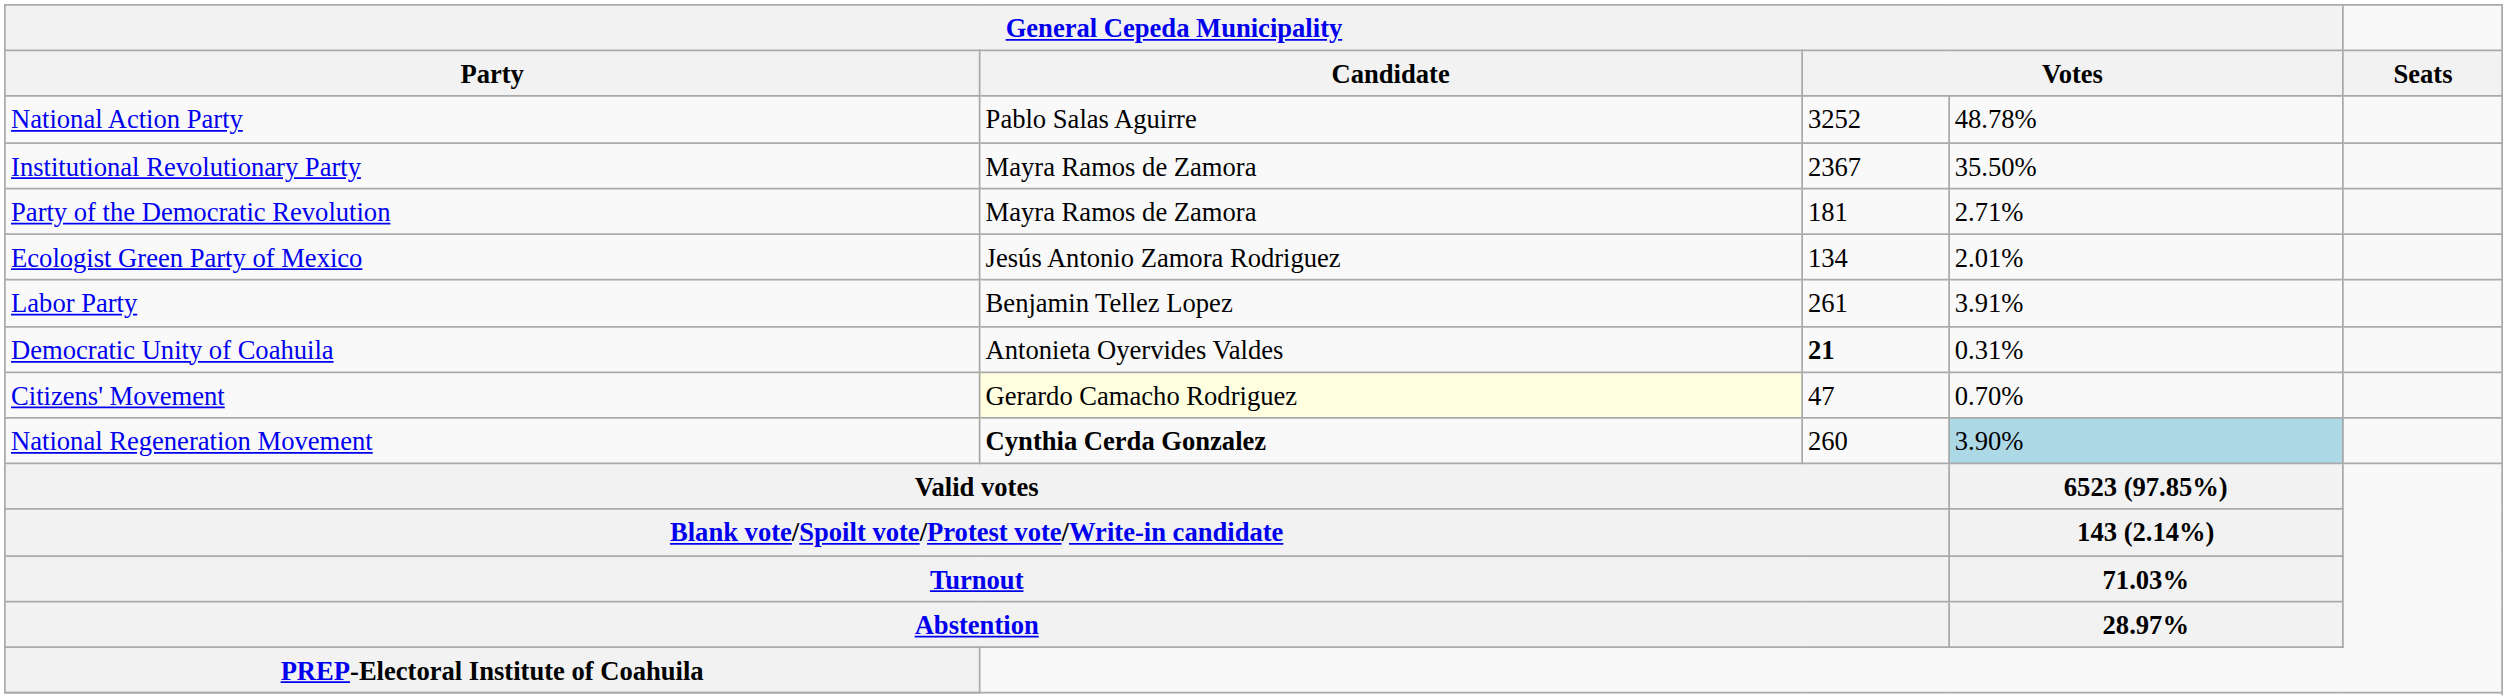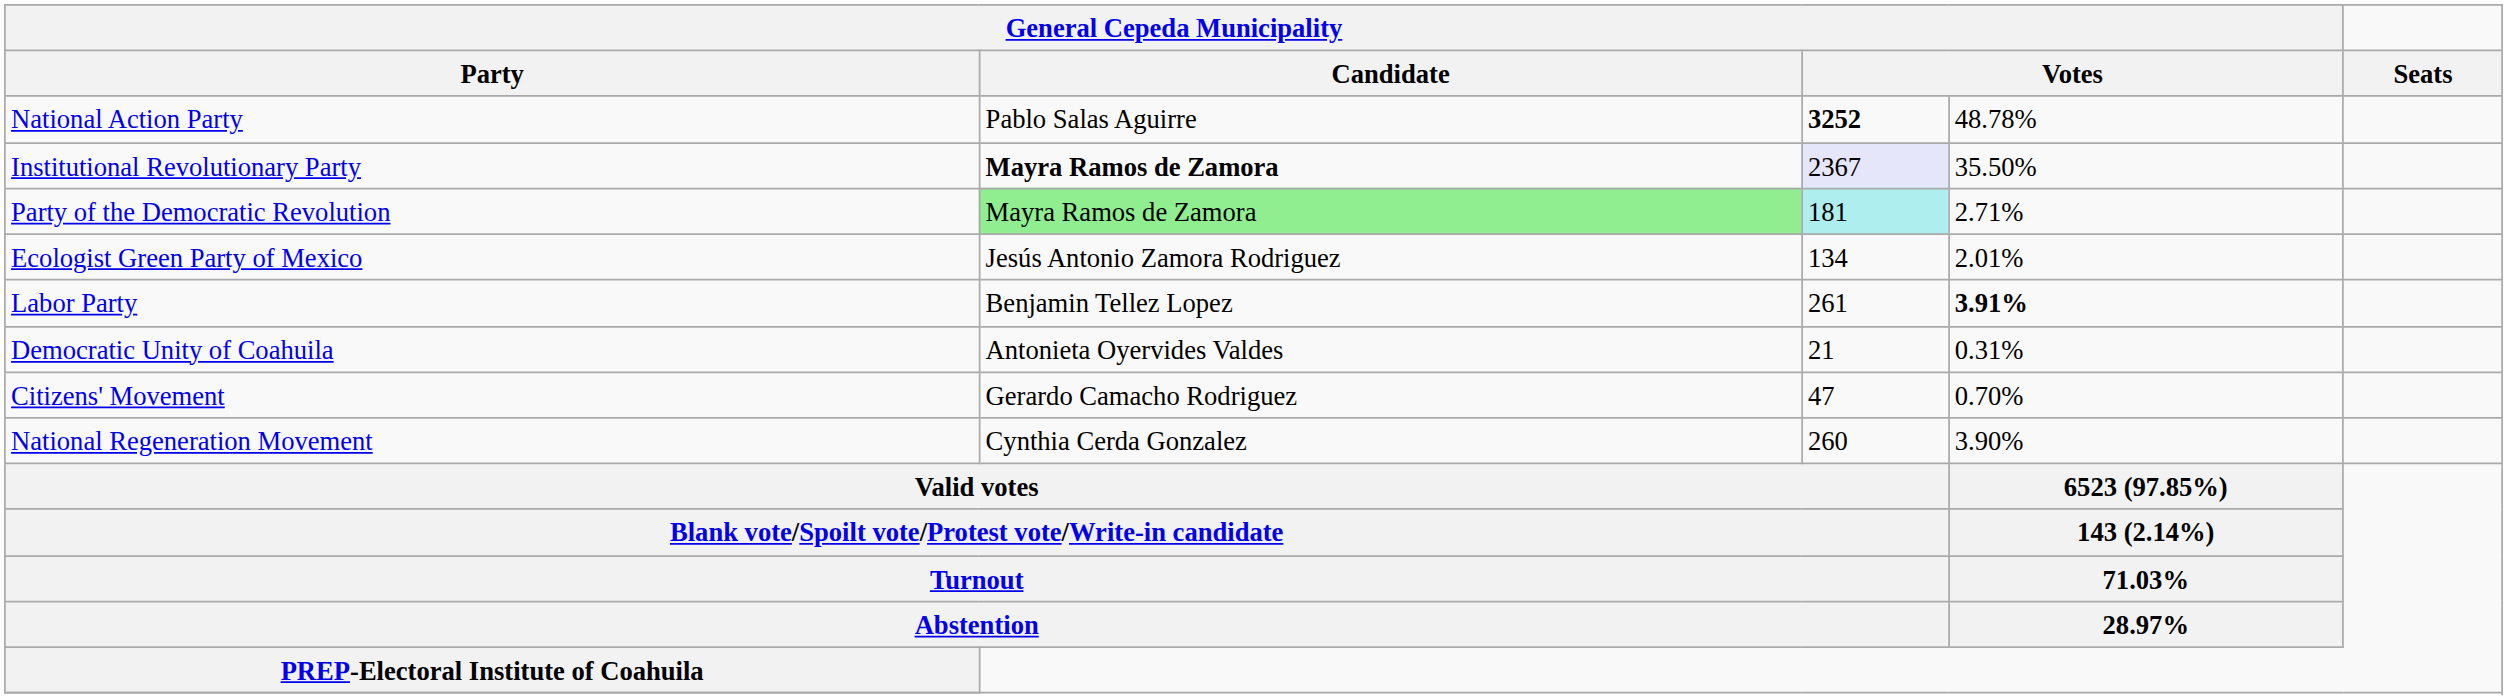(1835, 120) normal -> (1835, 120) bold
(1121, 166) normal -> (1132, 166) bold
(1835, 166) no background -> (1835, 166) lavender background
(1121, 211) no background -> (1121, 211) lightgreen background
(1828, 211) no background -> (1828, 211) paleturquoise background
(1989, 303) normal -> (1991, 303) bold
(1821, 349) bold -> (1821, 349) normal
(1141, 395) lightyellow background -> (1141, 395) no background
(1126, 441) bold -> (1116, 441) normal
(1989, 441) lightblue background -> (1989, 441) no background
